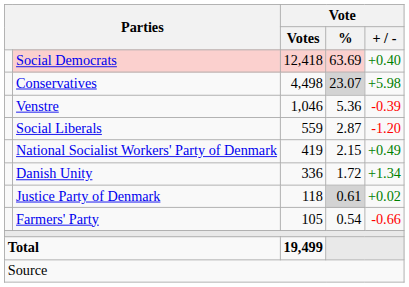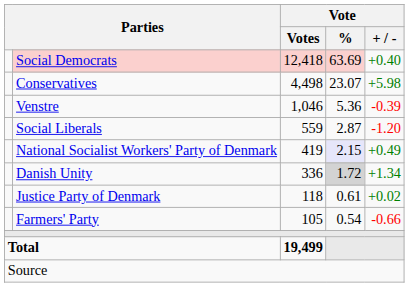(345, 83) lightgrey background -> (345, 83) no background
(349, 151) no background -> (349, 151) lavender background
(349, 173) no background -> (349, 173) lightgrey background
(349, 196) lightgrey background -> (349, 196) no background
